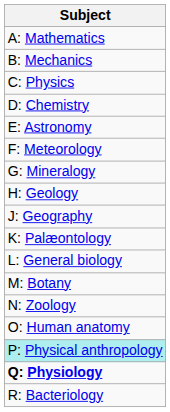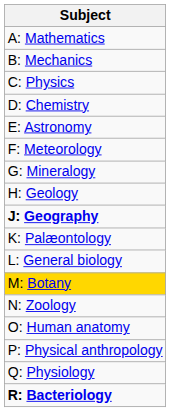(50, 216) normal -> (53, 216) bold
(39, 283) no background -> (39, 283) gold background
(85, 350) paleturquoise background -> (85, 350) no background
(55, 372) bold -> (51, 372) normal
(55, 395) normal -> (60, 395) bold
